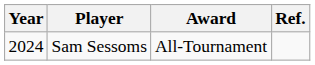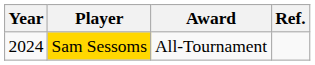(99, 45) no background -> (99, 45) gold background
